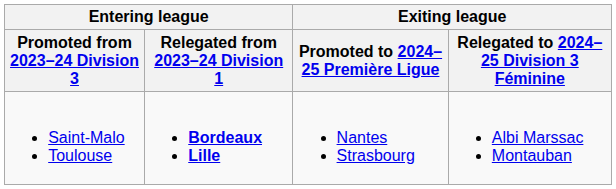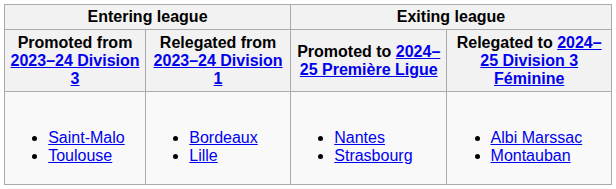(219, 147) bold -> (218, 147) normal
